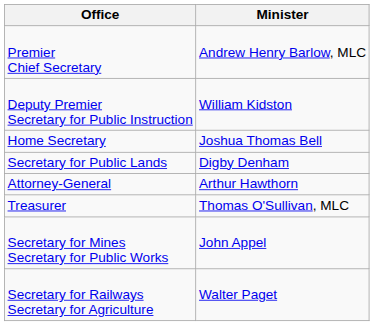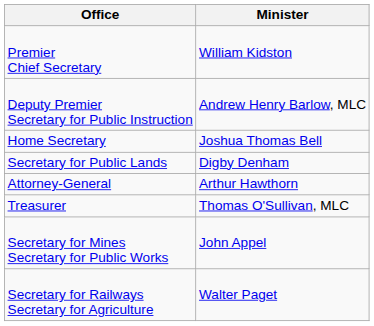(283, 52) Andrew Henry Barlow, MLC -> (245, 52) William Kidston
(245, 104) William Kidston -> (283, 104) Andrew Henry Barlow, MLC
